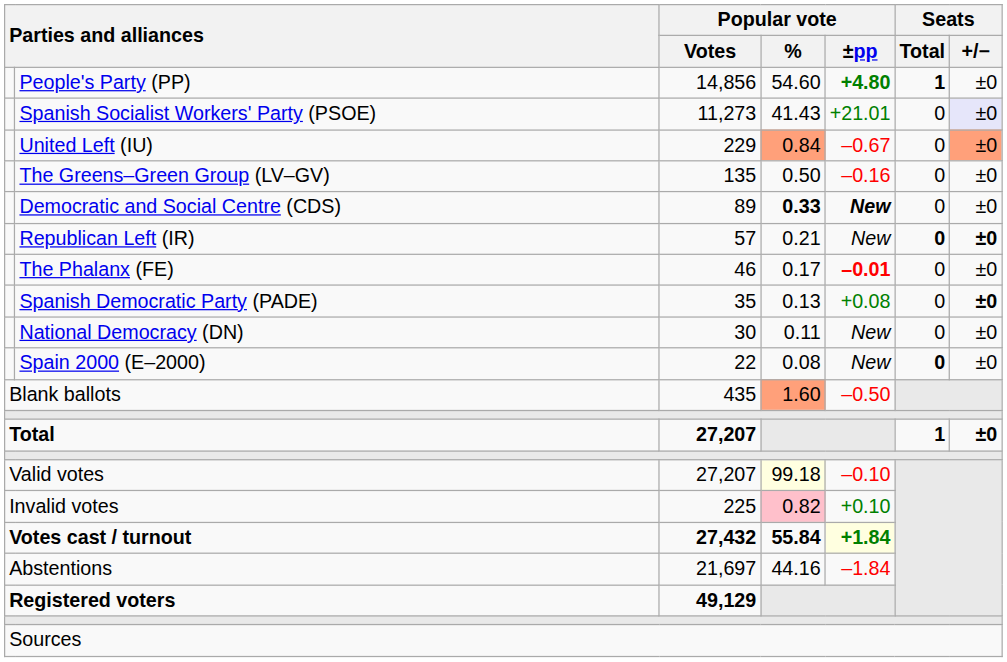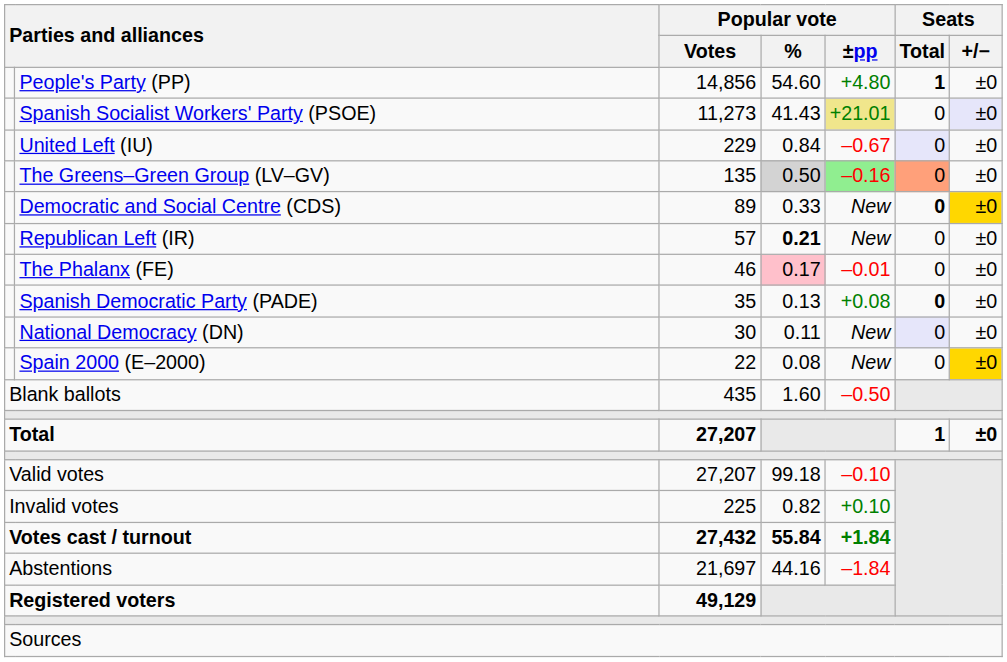(866, 82) bold -> (866, 82) normal
(860, 113) no background -> (860, 113) khaki background
(801, 144) lightsalmon background -> (801, 144) no background
(940, 144) no background -> (940, 144) lavender background
(986, 144) lightsalmon background -> (986, 144) no background
(801, 176) no background -> (801, 176) lightgrey background
(866, 176) no background -> (866, 176) lightgreen background
(940, 176) no background -> (940, 176) lightsalmon background
(801, 207) bold -> (801, 207) normal
(870, 207) bold -> (871, 207) normal
(940, 207) normal -> (940, 207) bold
(986, 207) no background -> (986, 207) gold background
(801, 238) normal -> (801, 238) bold
(940, 238) bold -> (940, 238) normal
(986, 238) bold -> (986, 238) normal
(801, 269) no background -> (801, 269) pink background
(866, 269) bold -> (866, 269) normal
(940, 301) normal -> (940, 301) bold
(986, 301) bold -> (986, 301) normal
(940, 332) no background -> (940, 332) lavender background
(940, 363) bold -> (940, 363) normal
(986, 363) no background -> (986, 363) gold background
(801, 394) lightsalmon background -> (801, 394) no background
(796, 475) lightyellow background -> (796, 475) no background
(801, 506) pink background -> (801, 506) no background
(866, 537) lightyellow background -> (866, 537) no background
